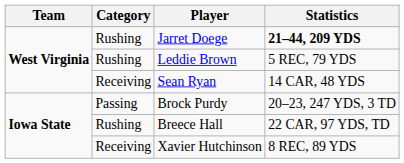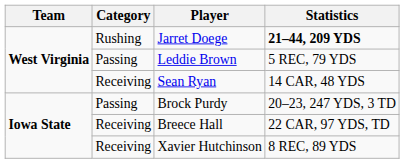(118, 59) Rushing -> (116, 59) Passing
(118, 125) Rushing -> (123, 125) Receiving
